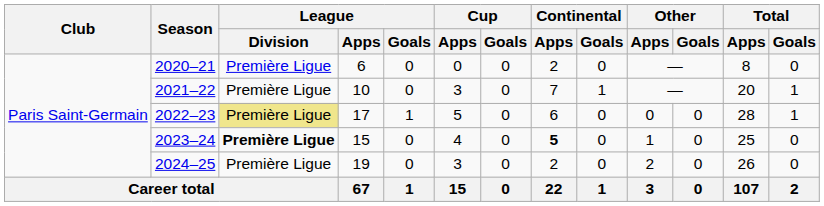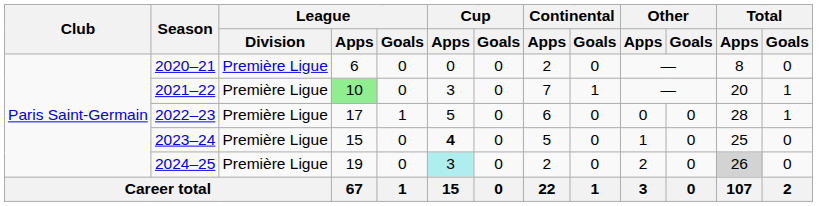(361, 90) no background -> (354, 90) lightgreen background
(279, 115) khaki background -> (275, 115) no background
(279, 139) bold -> (275, 139) normal
(457, 139) normal -> (451, 139) bold
(554, 139) bold -> (547, 139) normal
(457, 164) no background -> (451, 164) paleturquoise background
(746, 164) no background -> (739, 164) lightgrey background
